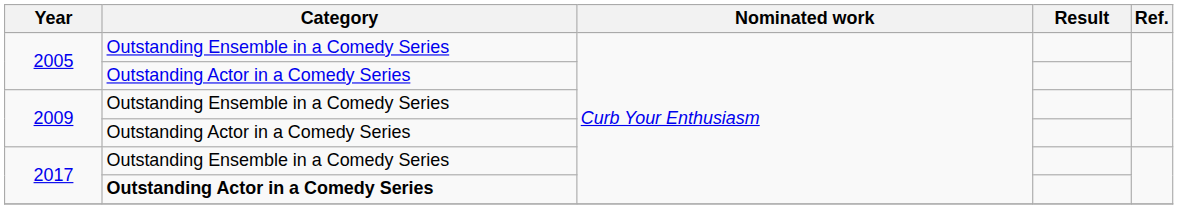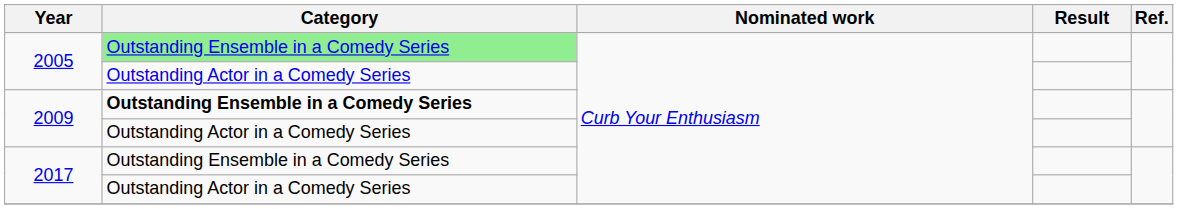(278, 47) no background -> (278, 47) lightgreen background
(278, 103) normal -> (289, 103) bold
(270, 189) bold -> (258, 189) normal
